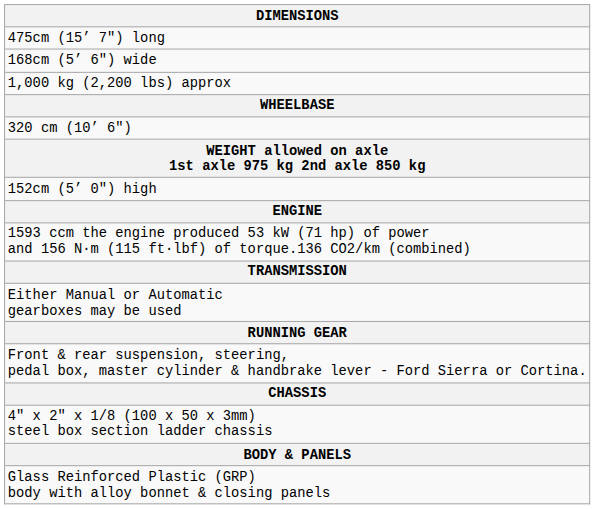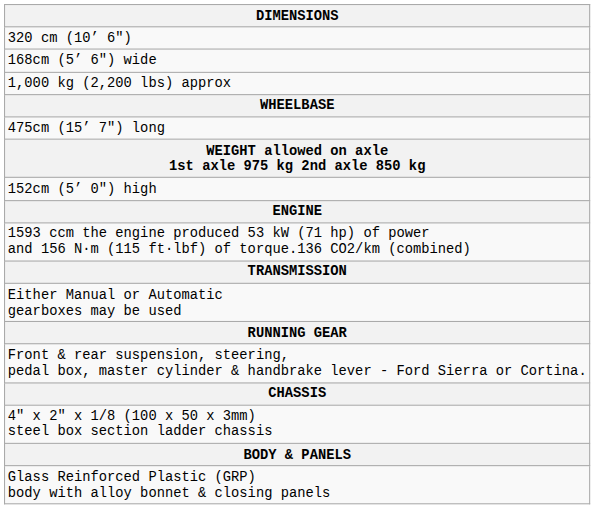(86, 38) 475cm (15’ 7") long -> (70, 38) 320 cm (10’ 6")
(70, 128) 320 cm (10’ 6") -> (86, 128) 475cm (15’ 7") long
